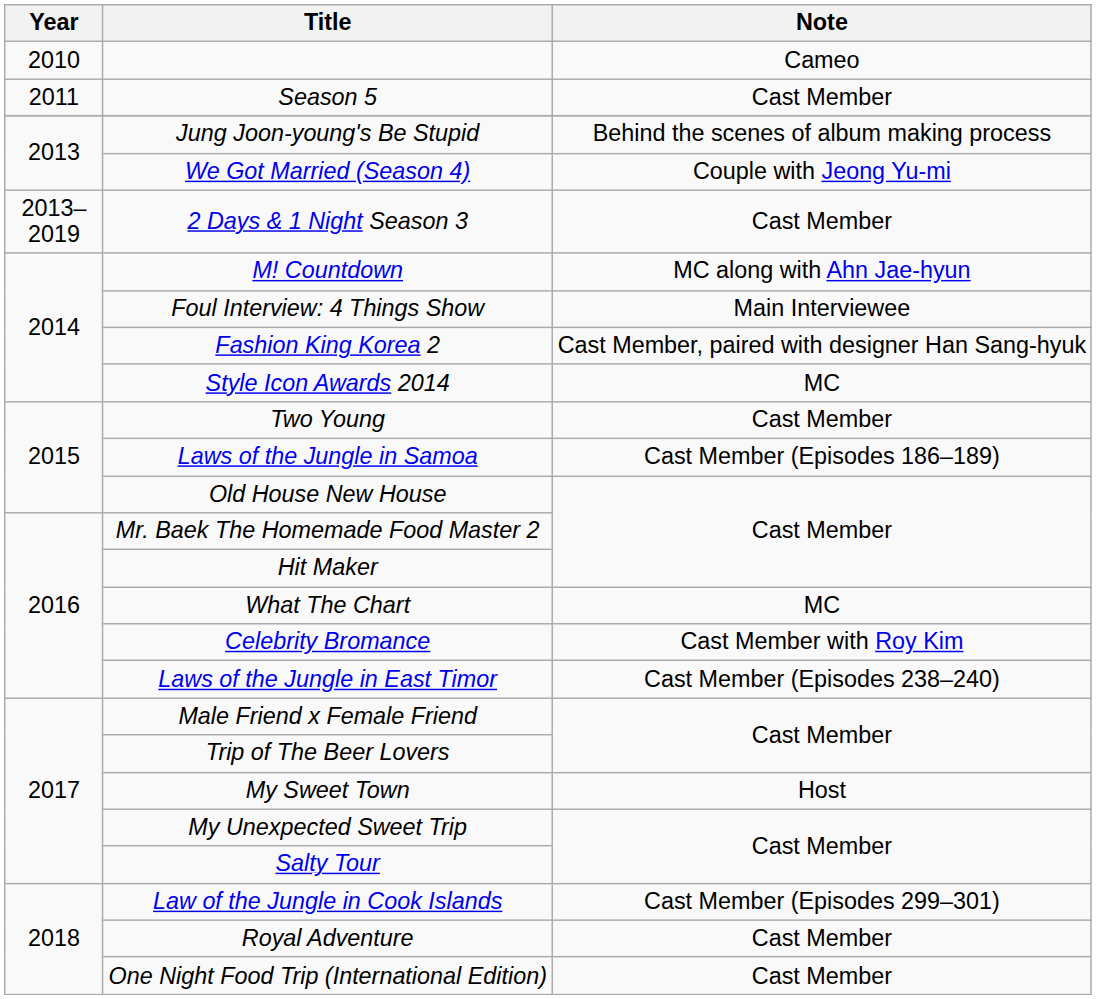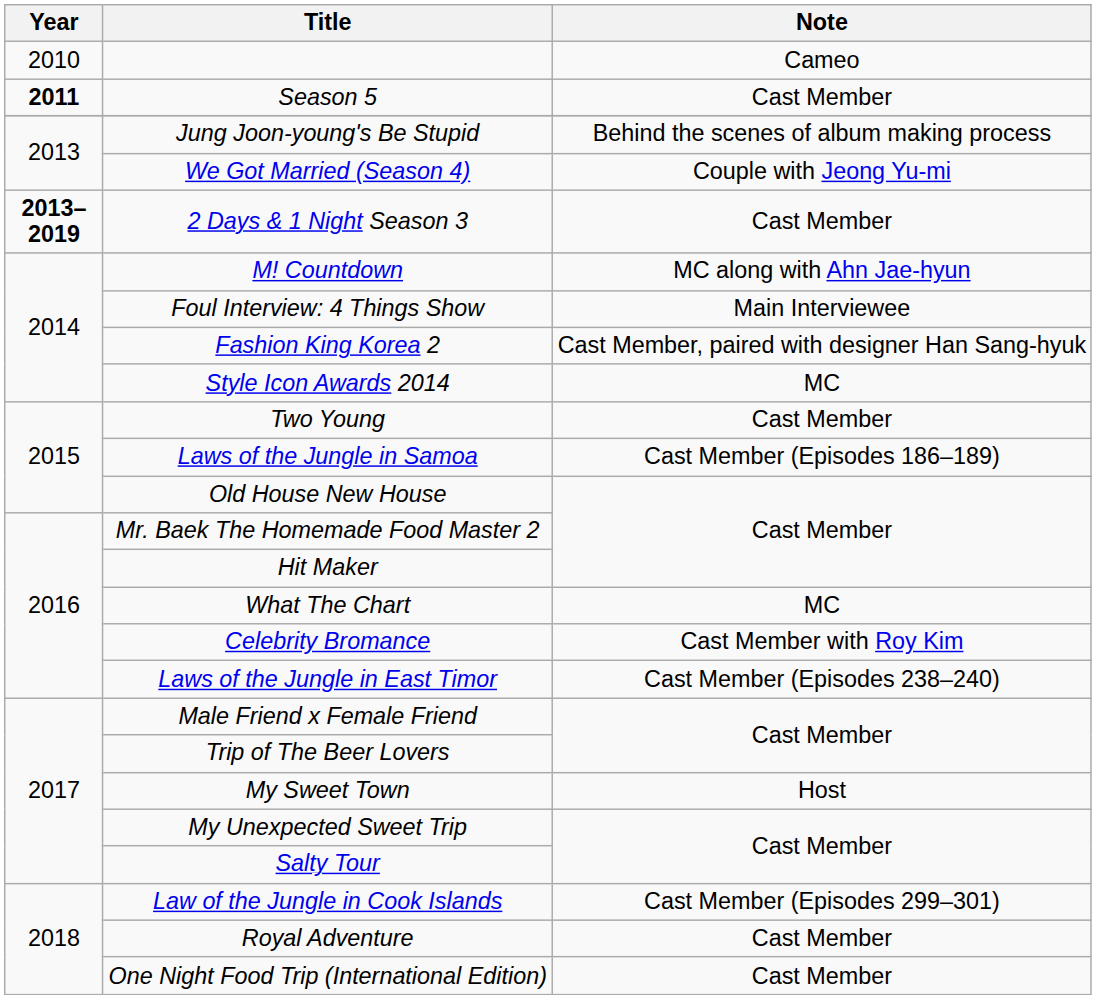(54, 97) normal -> (54, 97) bold
(54, 221) normal -> (54, 221) bold
